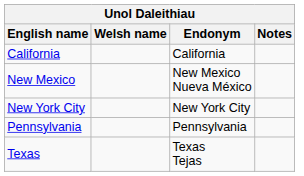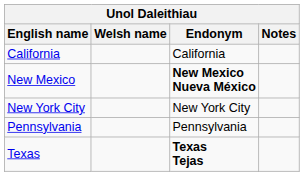(212, 80) normal -> (214, 80) bold
(189, 154) normal -> (190, 154) bold
